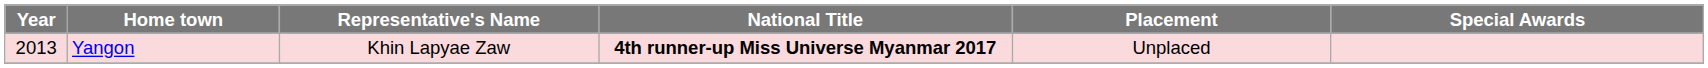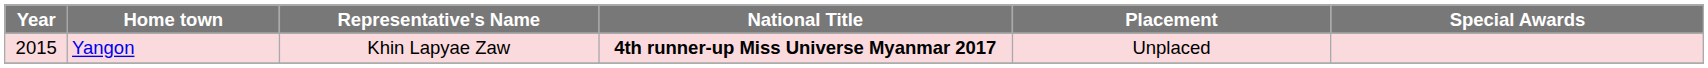(36, 48) 2013 -> (36, 48) 2015
